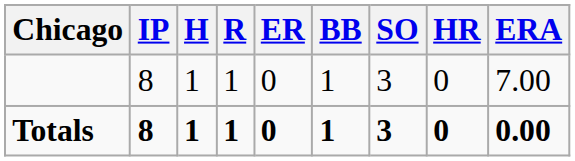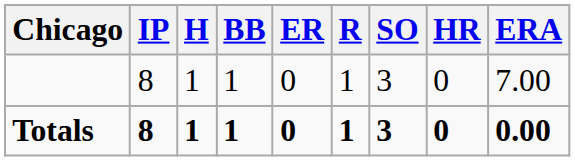columns swapped: (235, 29) <-> (341, 29)
